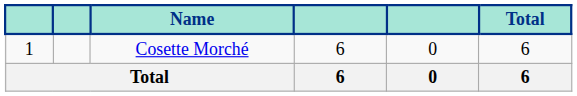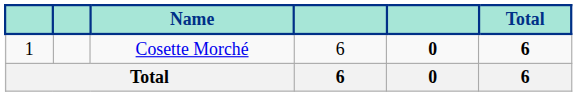(433, 48) normal -> (433, 48) bold
(525, 48) normal -> (525, 48) bold
